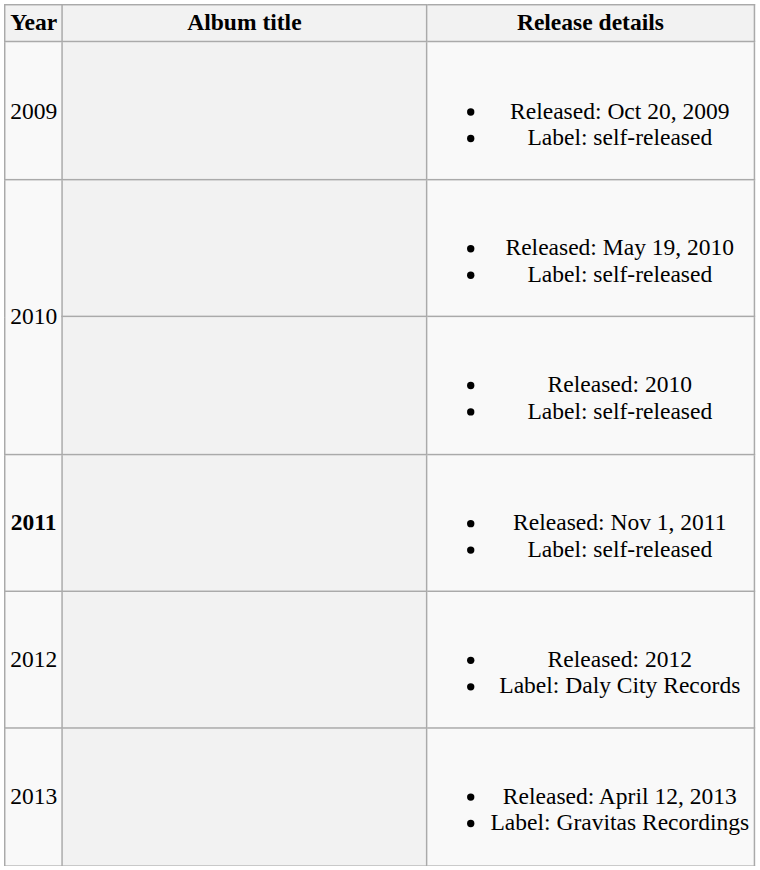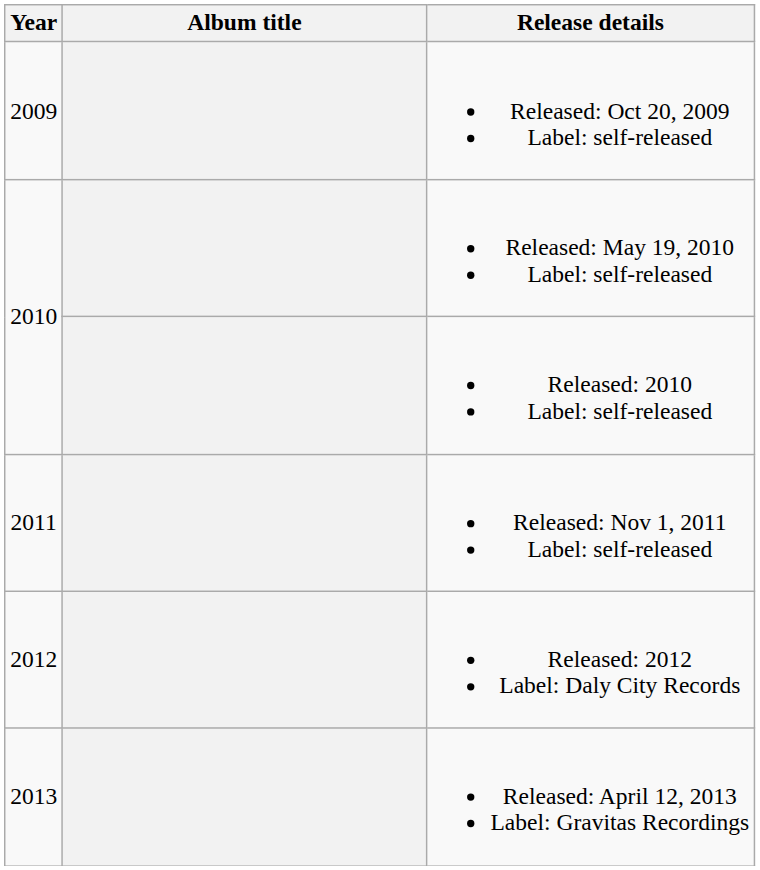(34, 522) bold -> (34, 522) normal
